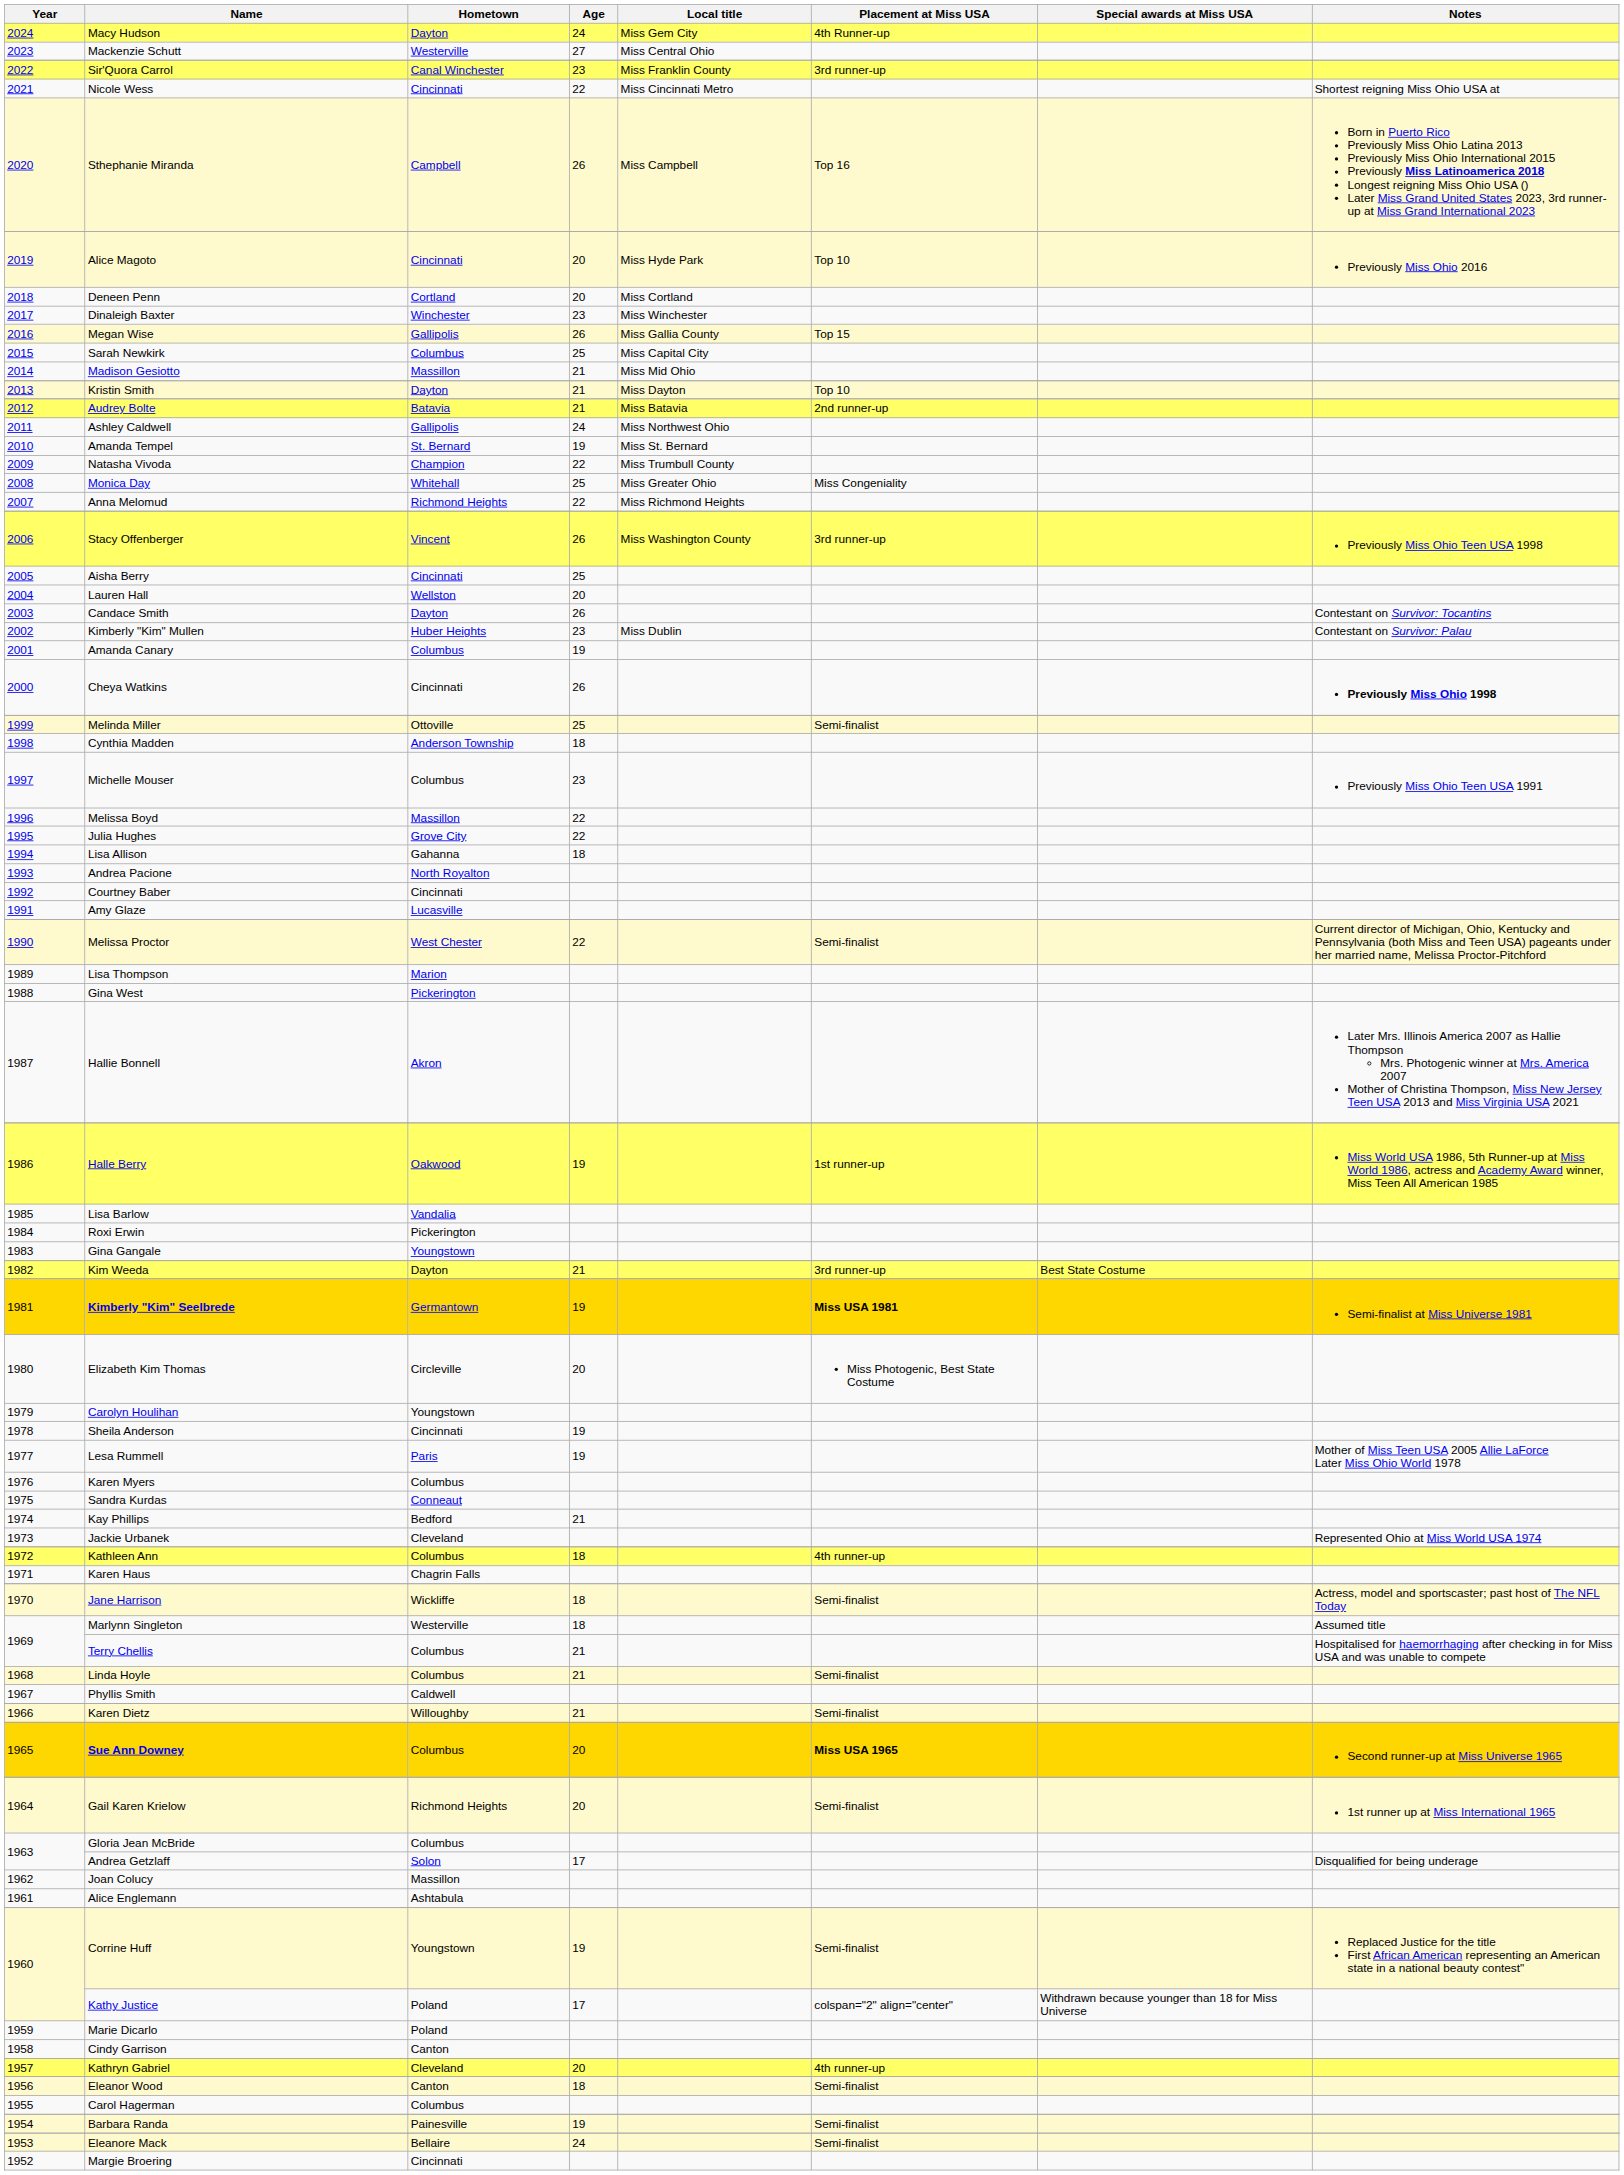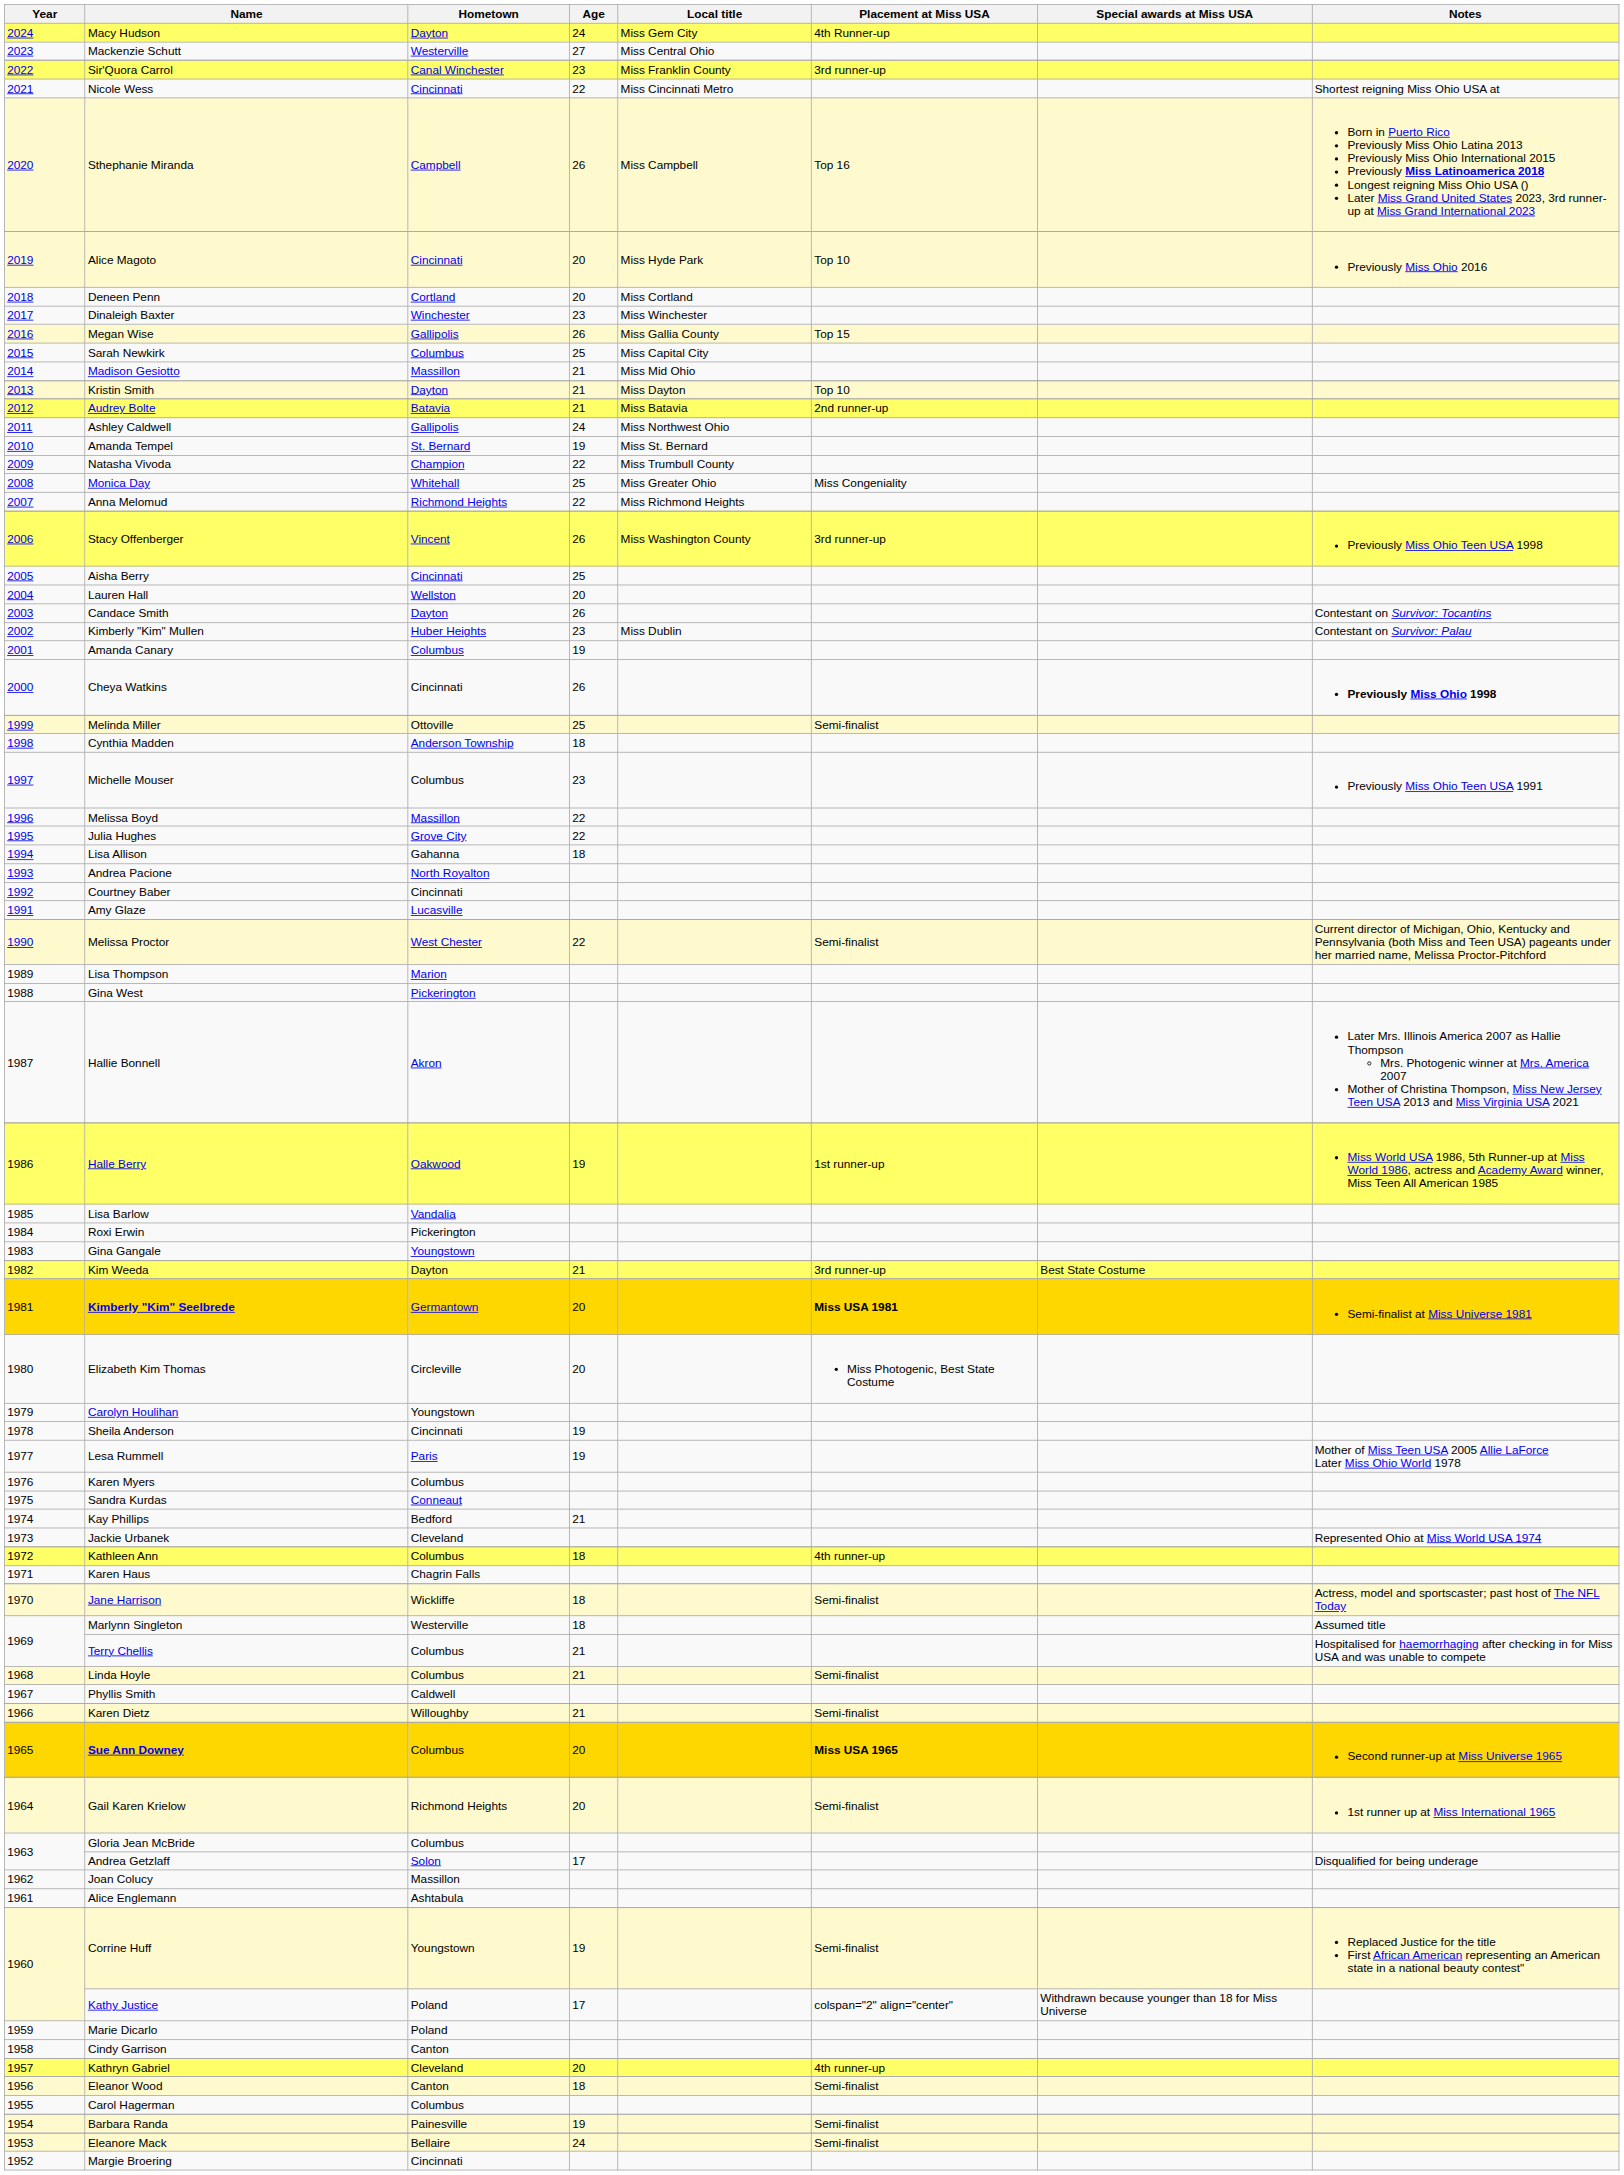(579, 1307) 19 -> (579, 1307) 20
